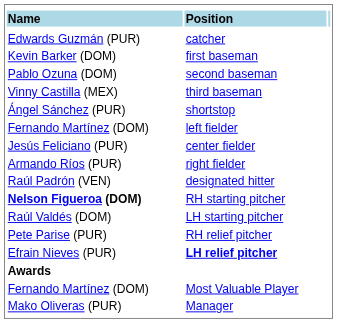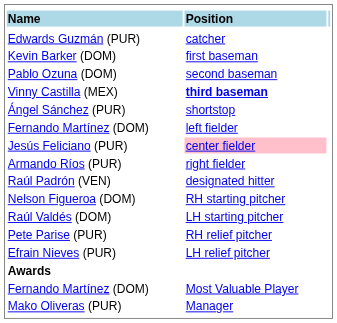(224, 92) normal -> (227, 92) bold
(220, 145) no background -> (220, 145) pink background
(75, 199) bold -> (72, 199) normal
(231, 253) bold -> (228, 253) normal
